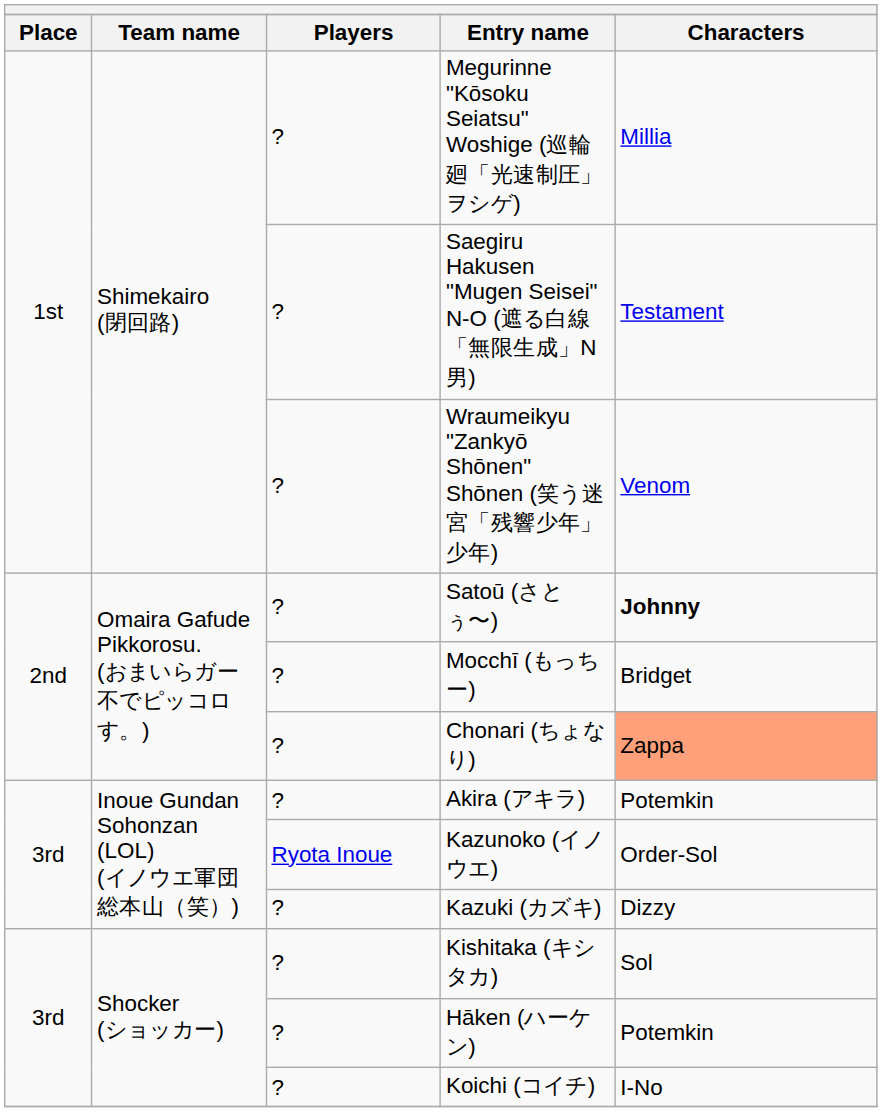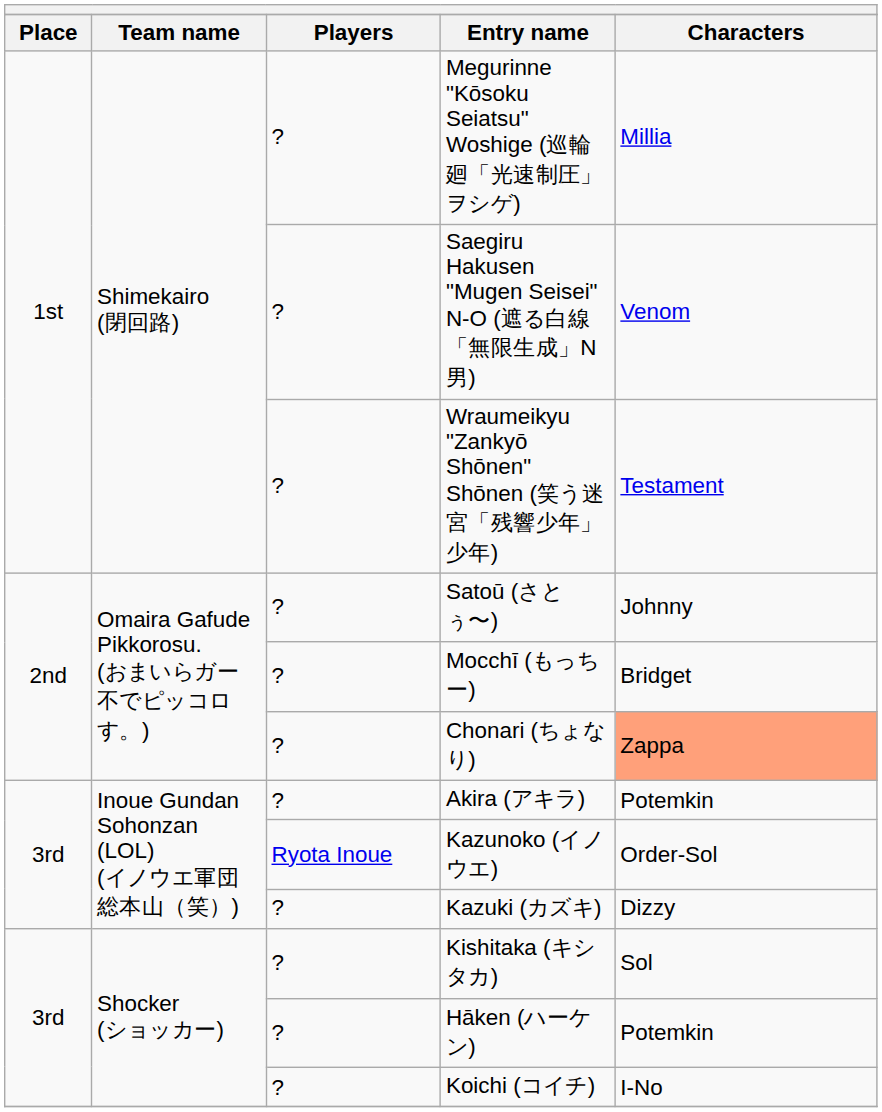(672, 311) Testament -> (655, 311) Venom
(655, 485) Venom -> (672, 485) Testament
(660, 607) bold -> (656, 607) normal
